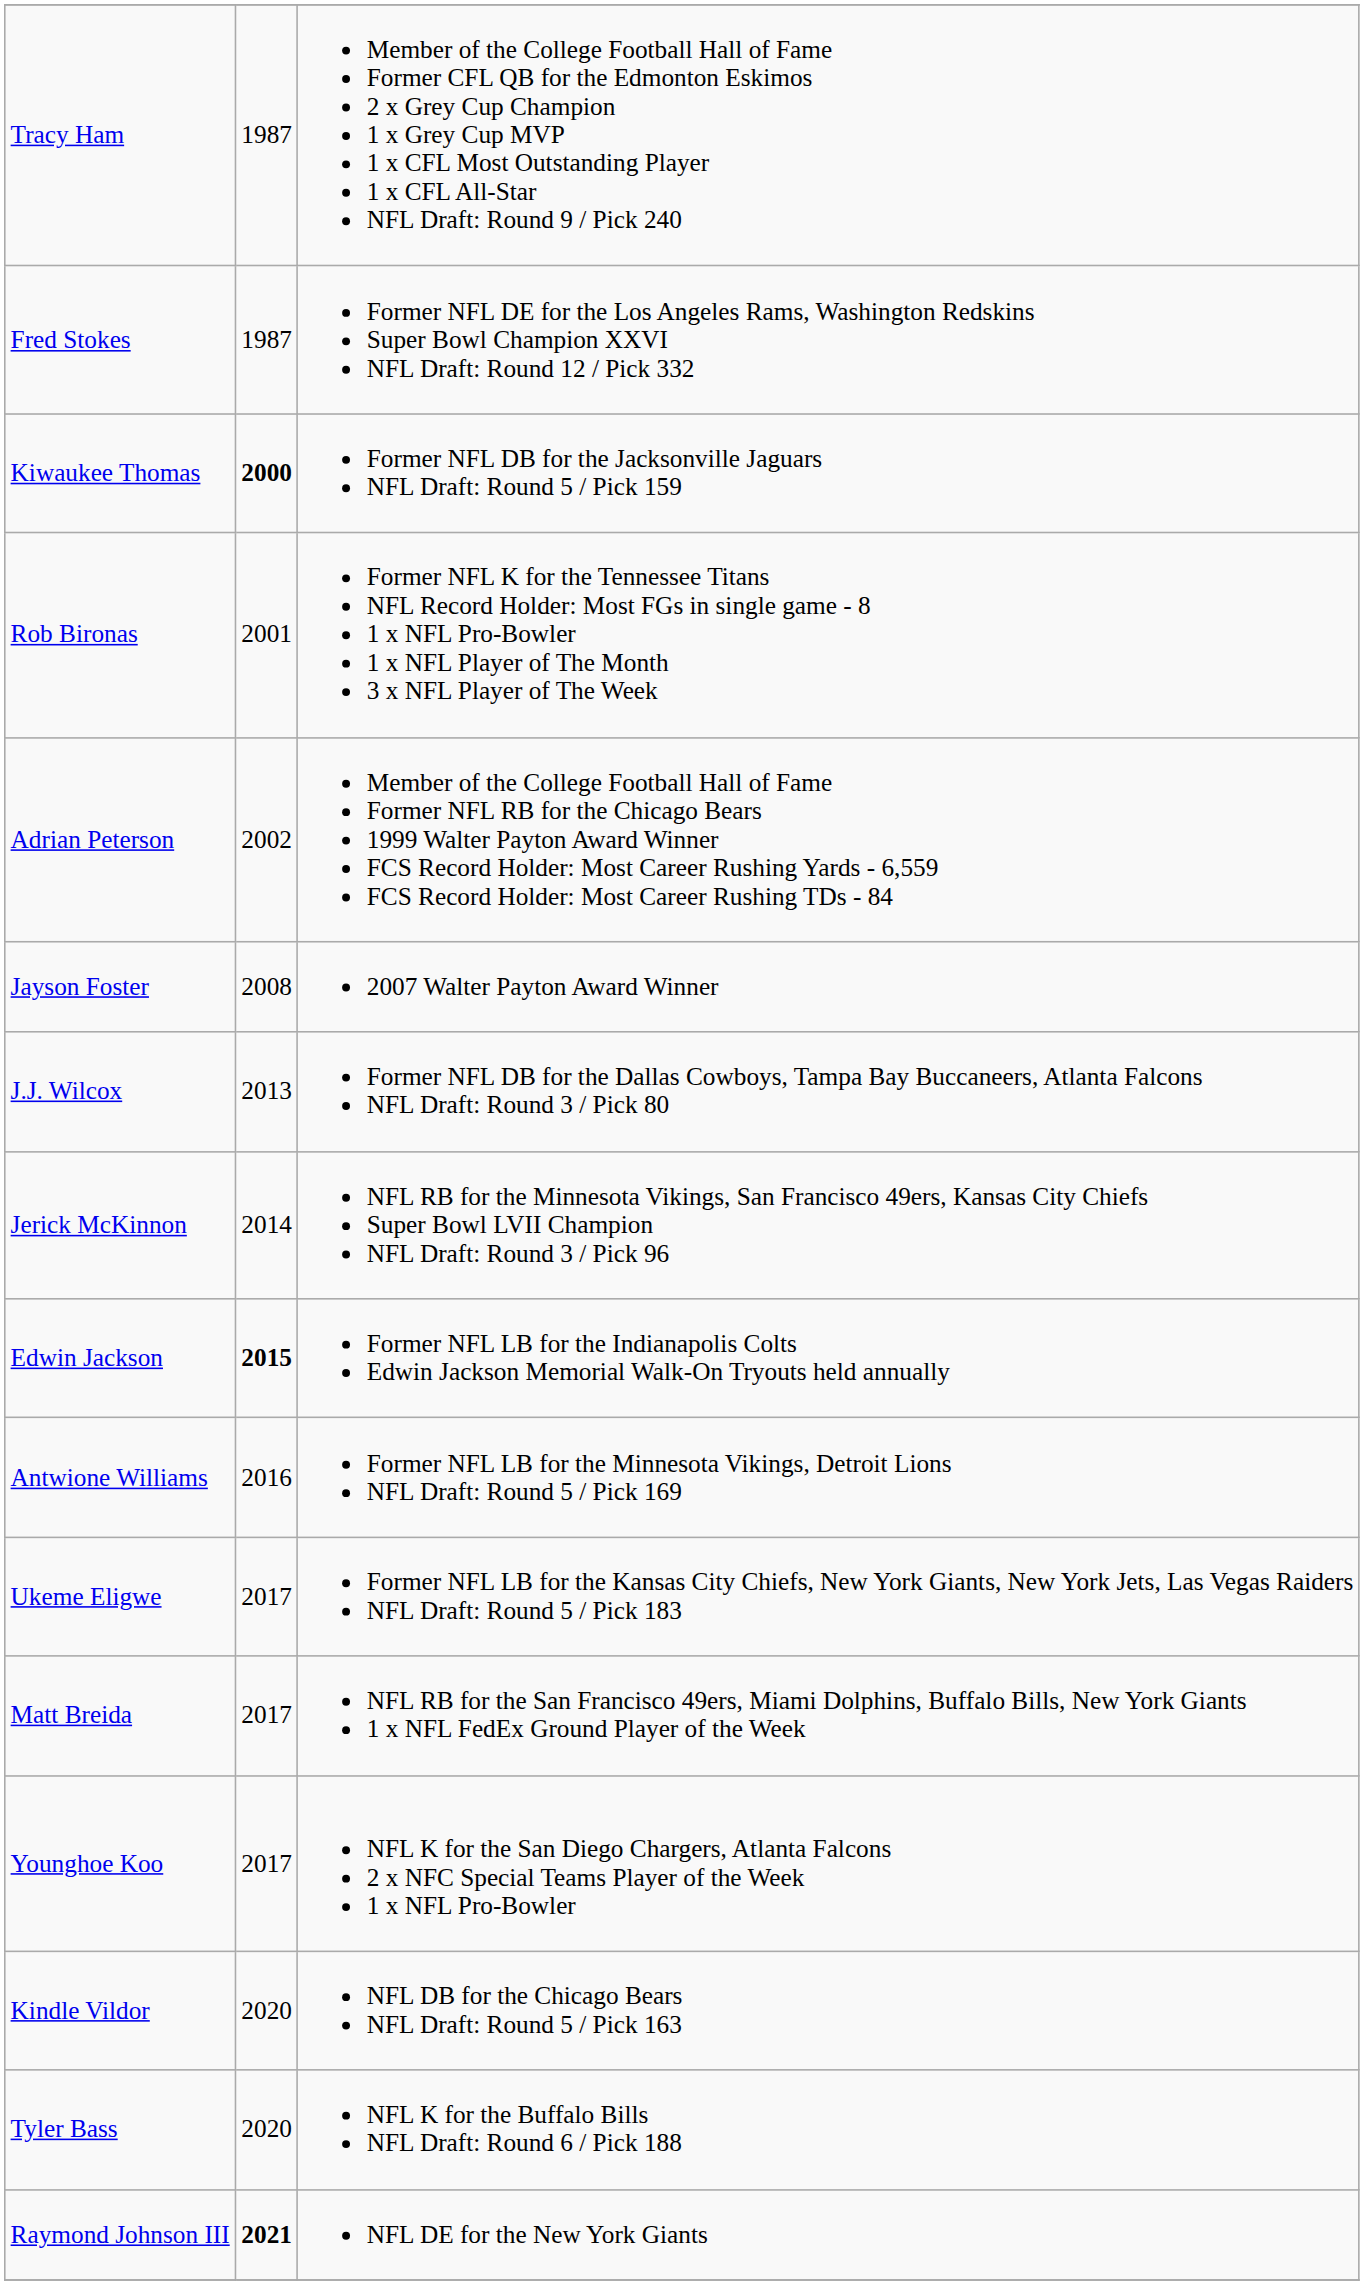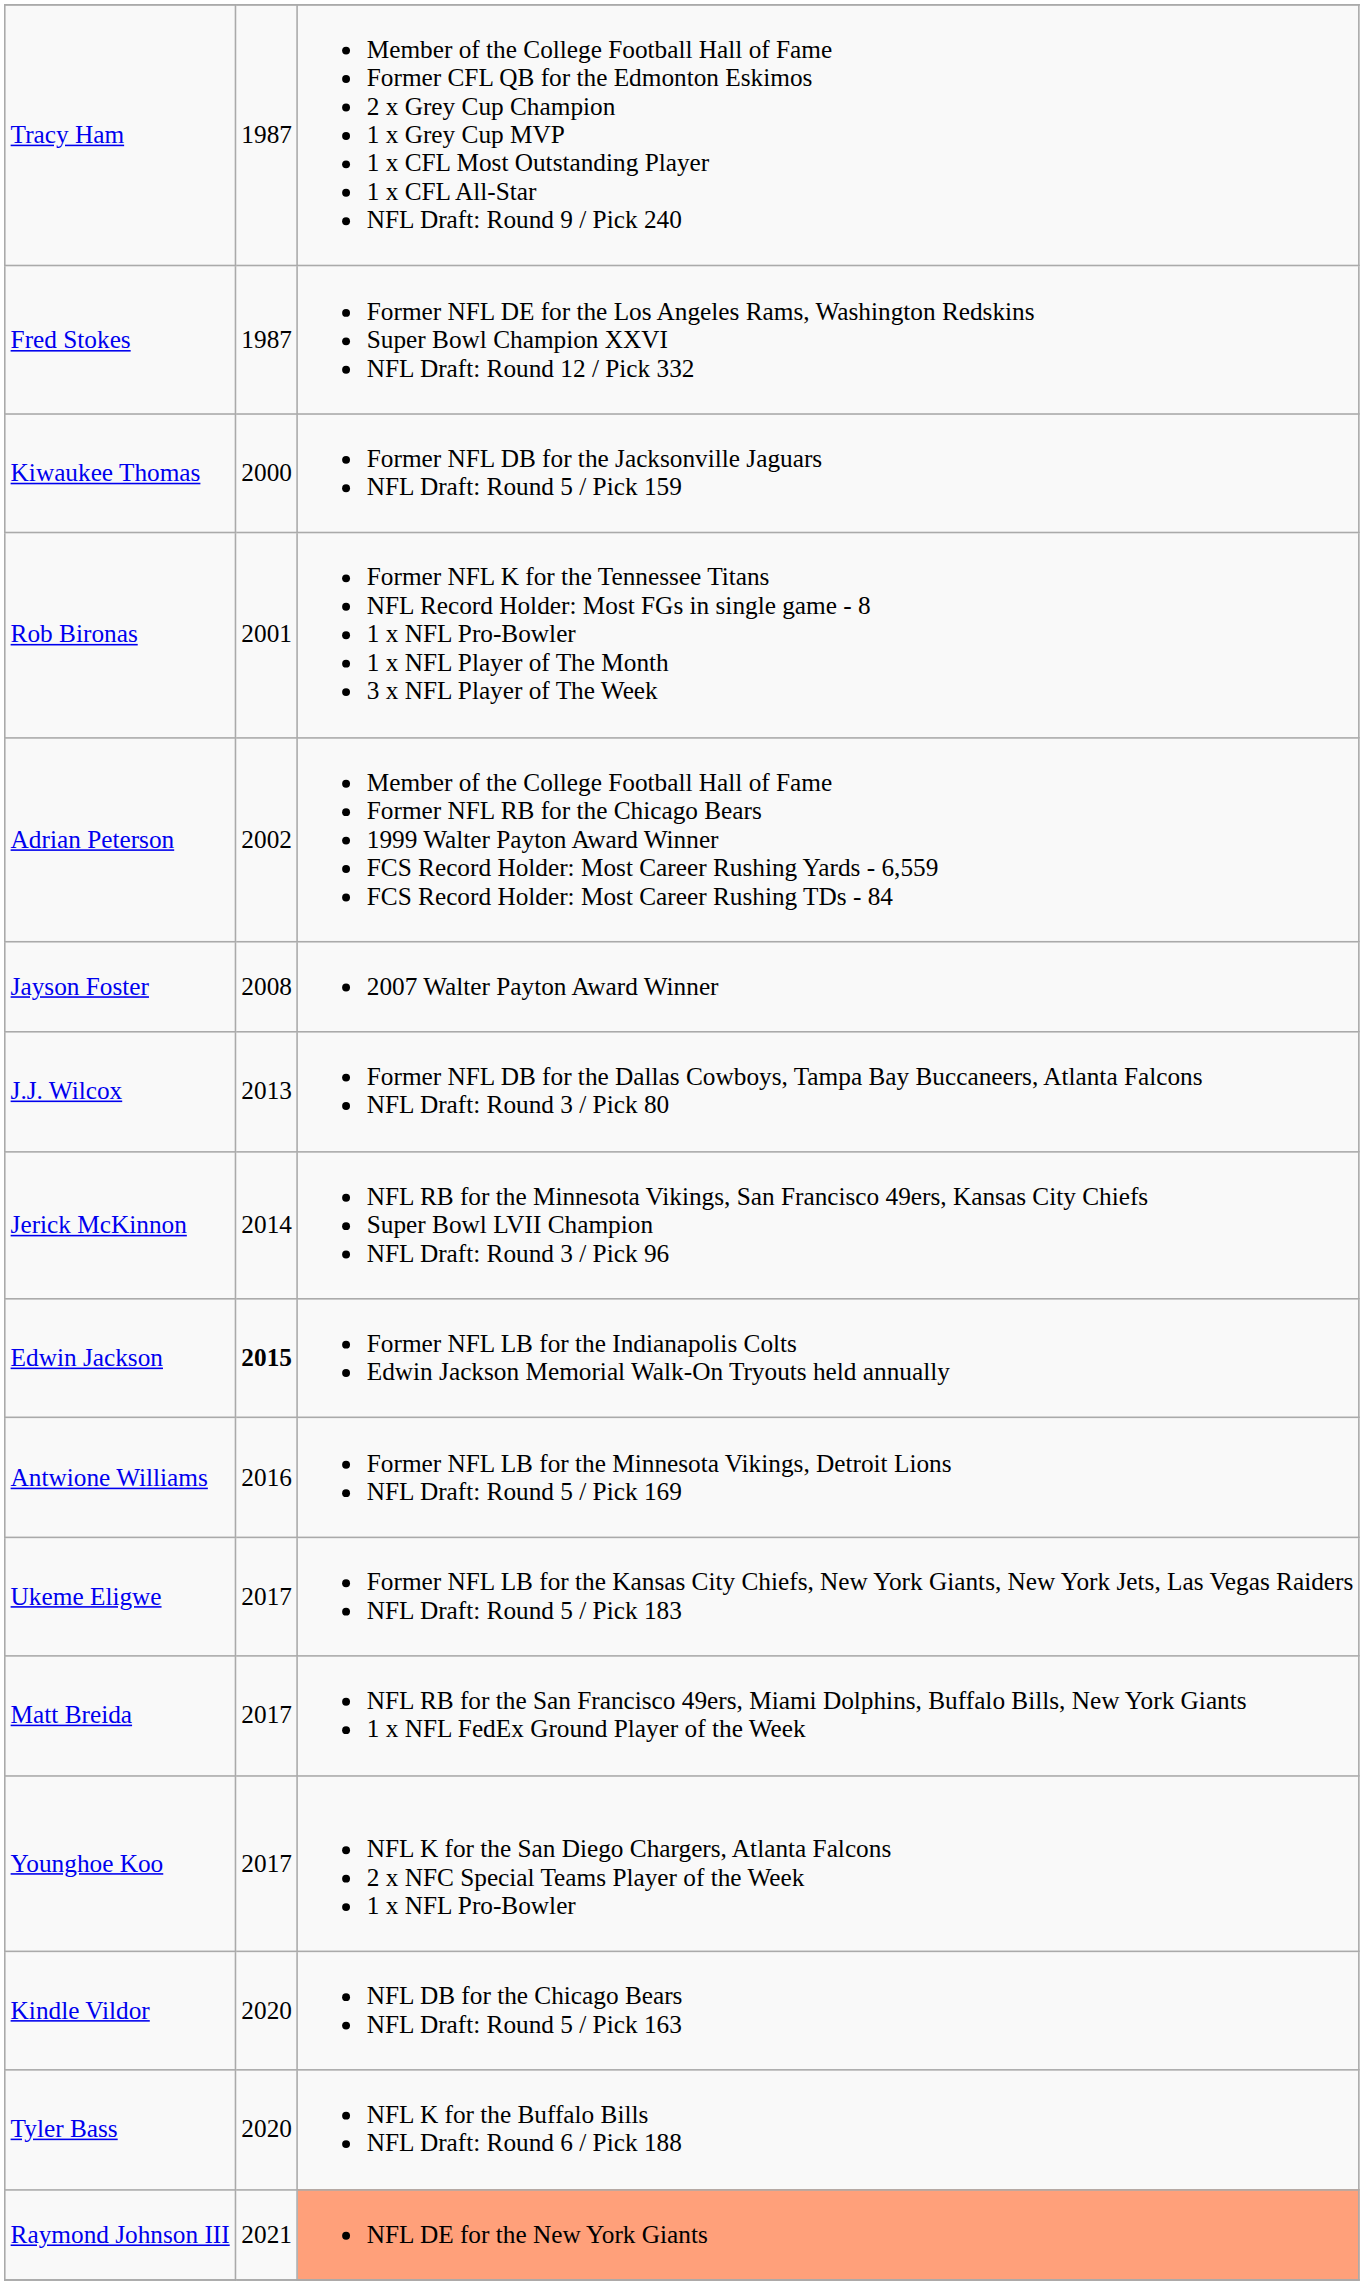(267, 472) bold -> (267, 472) normal
(267, 2234) bold -> (267, 2234) normal
(828, 2235) no background -> (828, 2235) lightsalmon background
